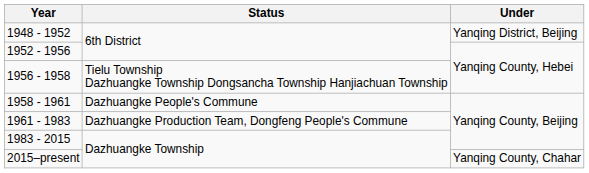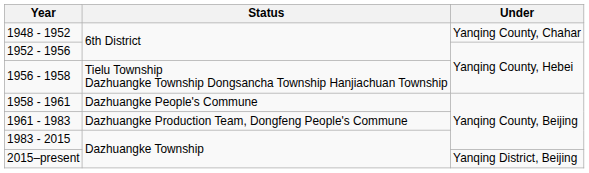(515, 32) Yanqing District, Beijing -> (517, 32) Yanqing County, Chahar
(517, 158) Yanqing County, Chahar -> (515, 158) Yanqing District, Beijing
